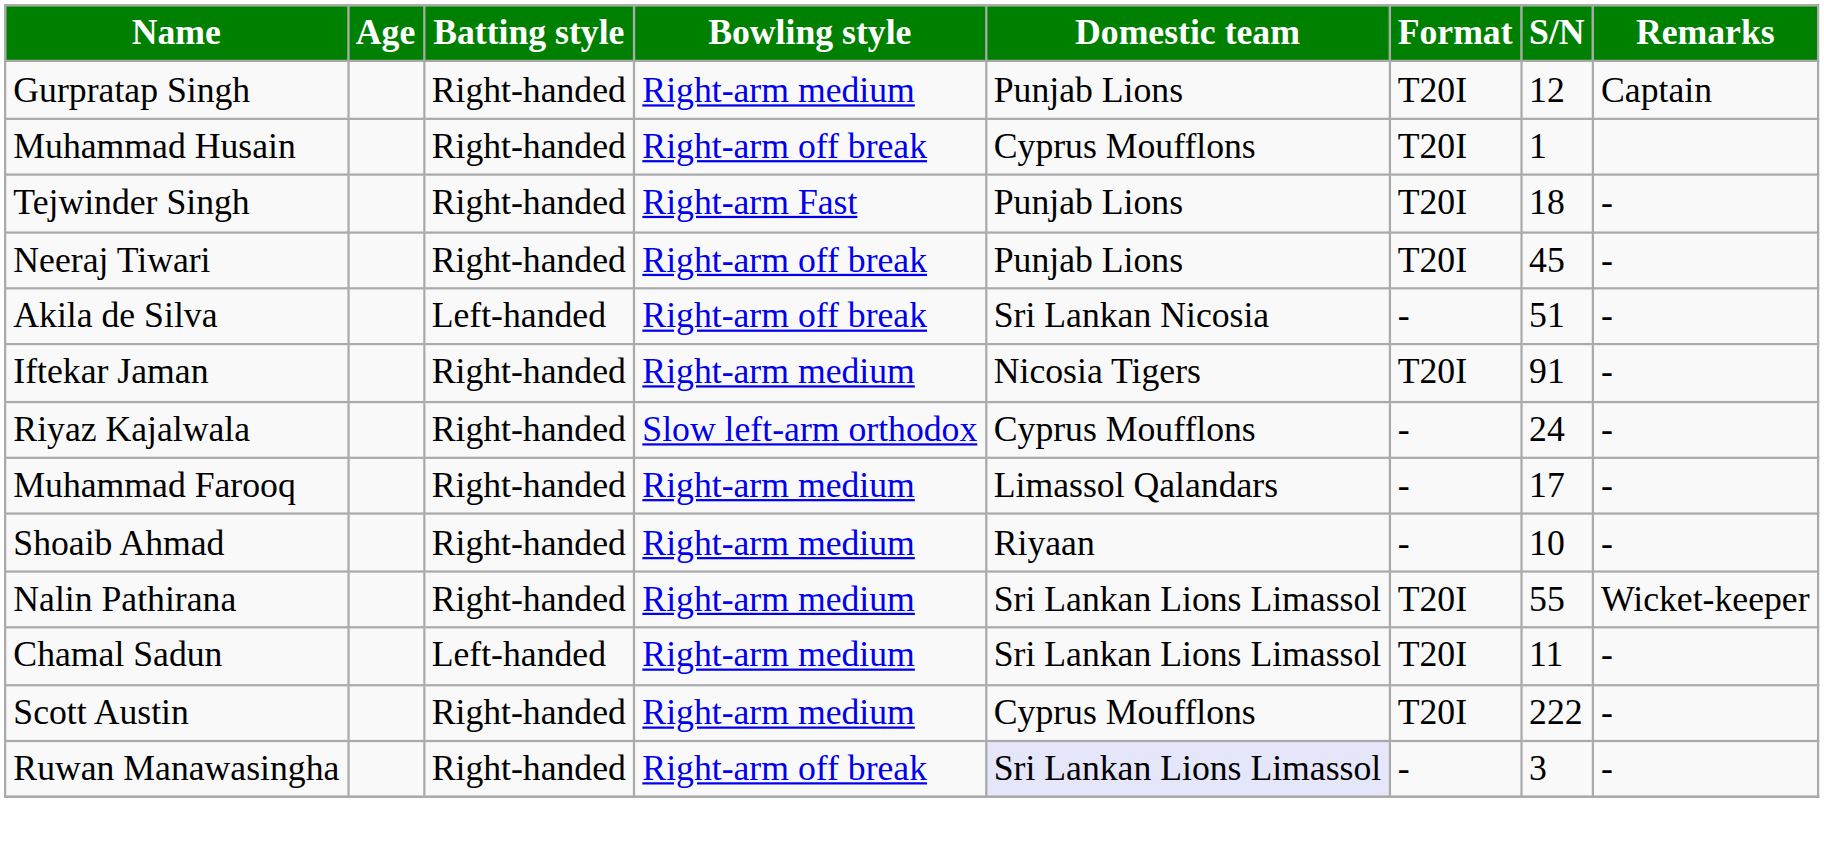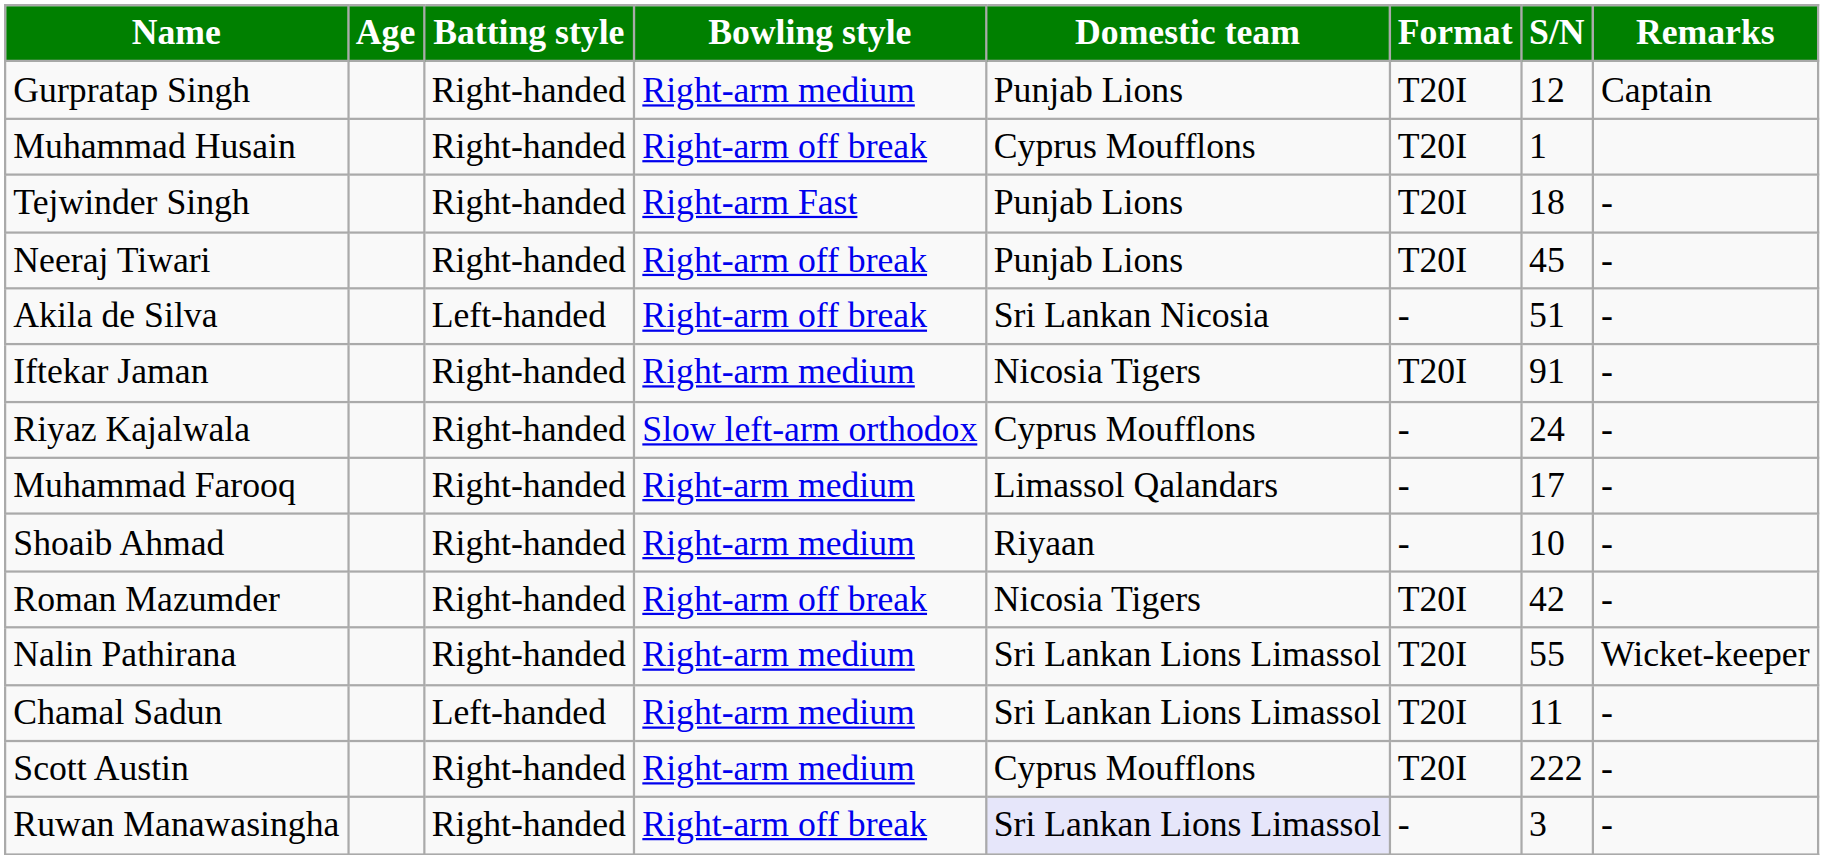+ row: (147, 598)
